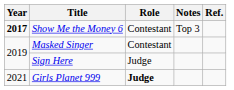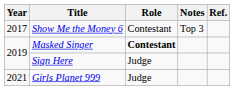(17, 28) bold -> (17, 28) normal
(150, 45) normal -> (151, 45) bold
(141, 77) bold -> (140, 77) normal
